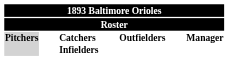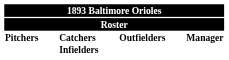(22, 38) lightgrey background -> (22, 38) no background
